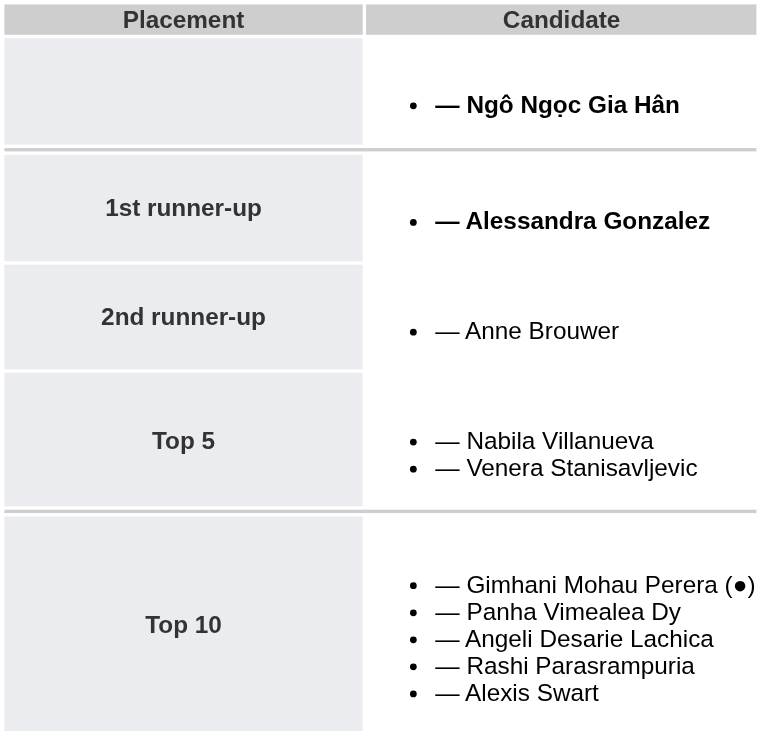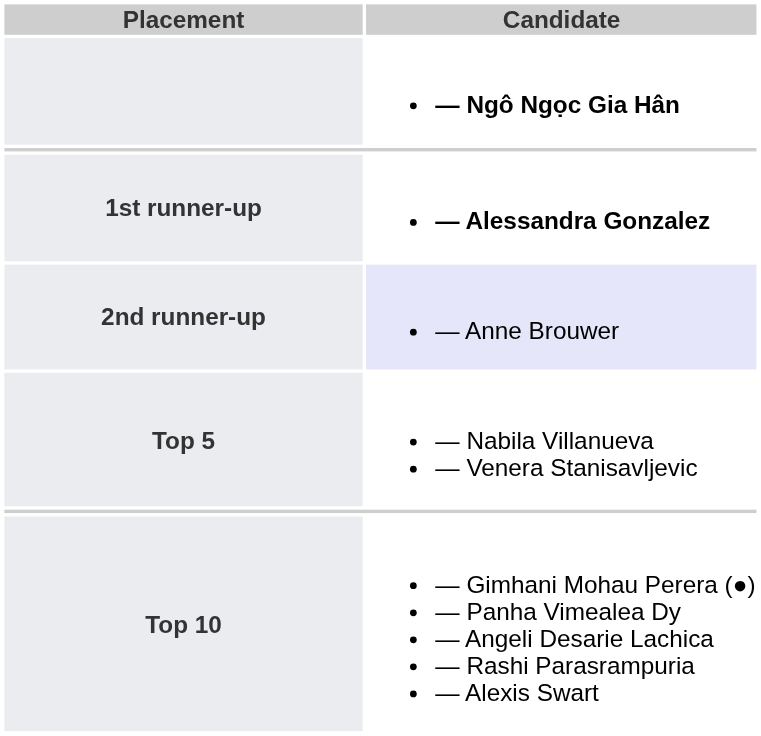(562, 330) no background -> (562, 330) lavender background
